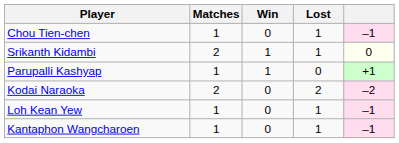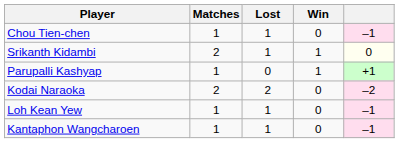columns swapped: (268, 14) <-> (318, 14)
